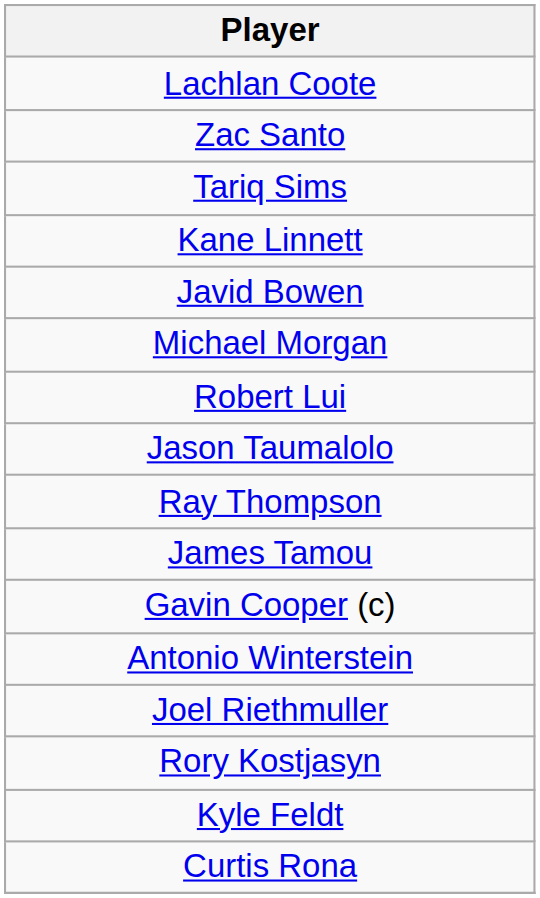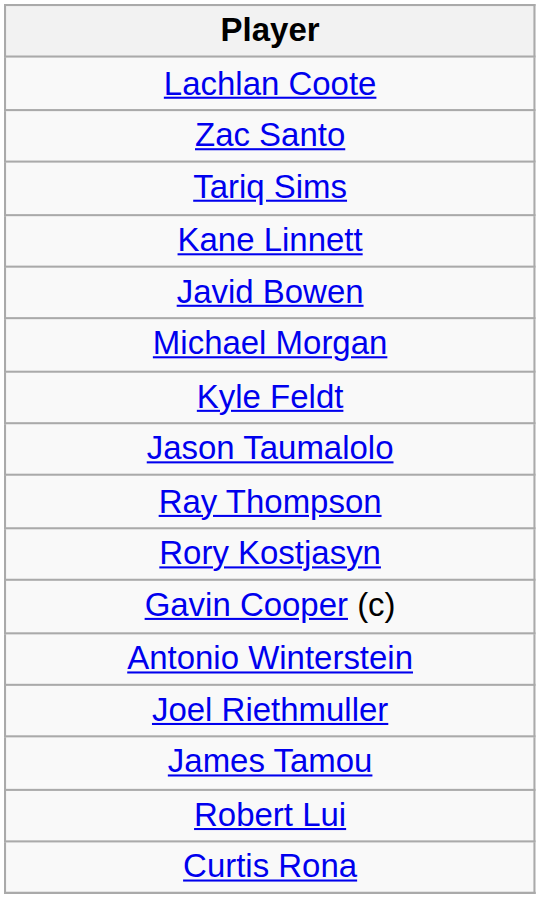(270, 396) Robert Lui -> (270, 396) Kyle Feldt
(270, 553) James Tamou -> (270, 553) Rory Kostjasyn
(270, 762) Rory Kostjasyn -> (270, 762) James Tamou
(270, 814) Kyle Feldt -> (270, 814) Robert Lui
